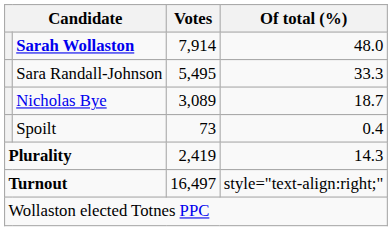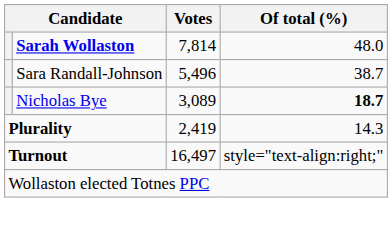(197, 46) 7,914 -> (197, 46) 7,814
(197, 73) 5,495 -> (197, 73) 5,496
(369, 73) 33.3 -> (369, 73) 38.7
(369, 101) normal -> (369, 101) bold
- row: (36, 128)
